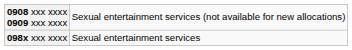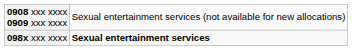(136, 38) normal -> (141, 38) bold
